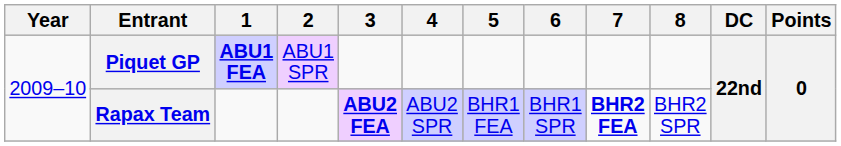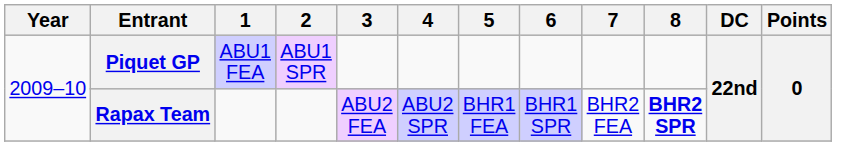(246, 62) bold -> (245, 62) normal
(370, 115) bold -> (367, 115) normal
(618, 115) bold -> (613, 115) normal
(680, 115) normal -> (675, 115) bold
